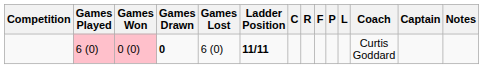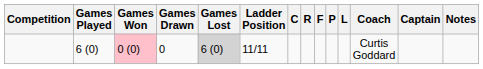(87, 49) pink background -> (87, 49) no background
(162, 49) bold -> (162, 49) normal
(212, 49) no background -> (212, 49) lightgrey background
(255, 49) bold -> (255, 49) normal
